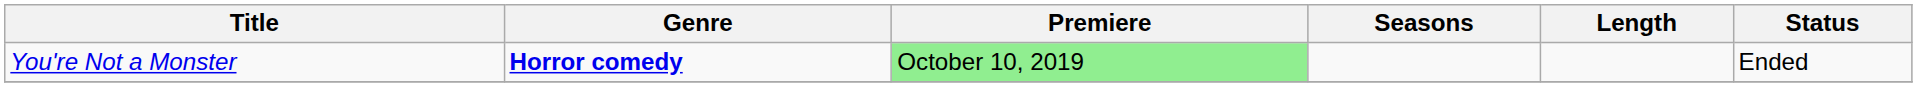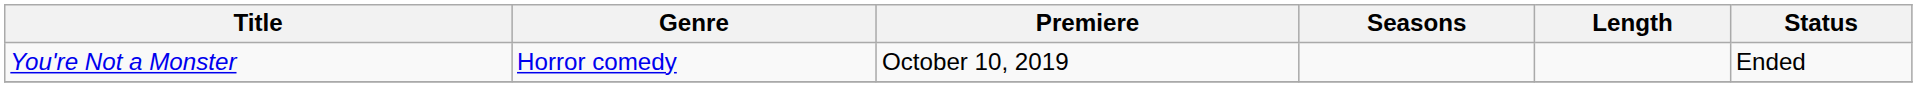(596, 61) bold -> (597, 61) normal
(991, 61) lightgreen background -> (975, 61) no background
